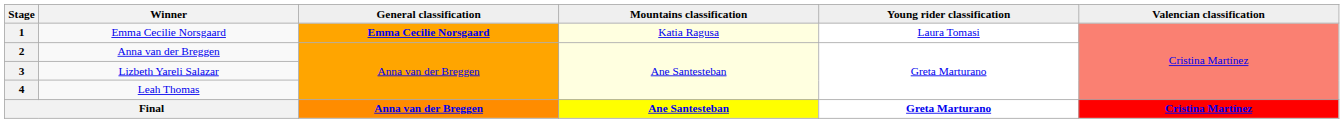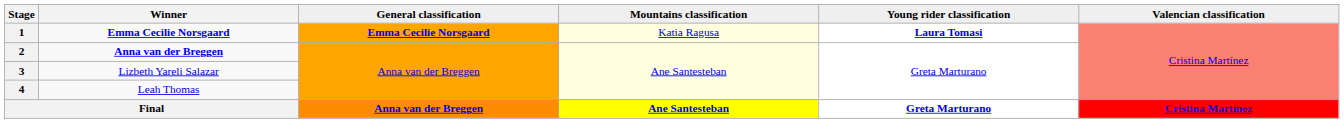(169, 33) normal -> (169, 33) bold
(949, 33) normal -> (949, 33) bold
(169, 52) normal -> (169, 52) bold
